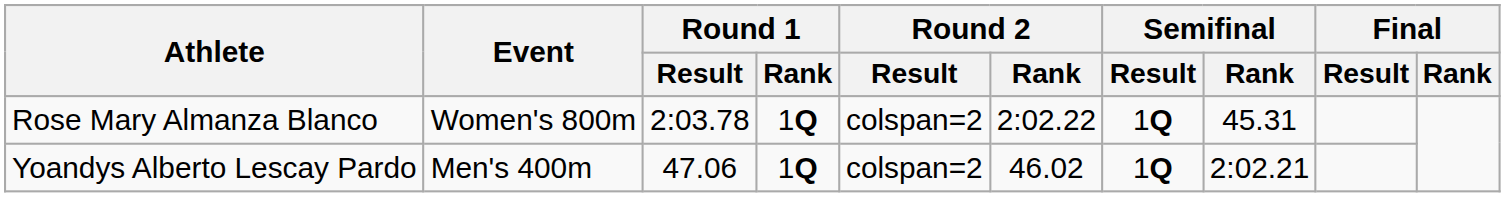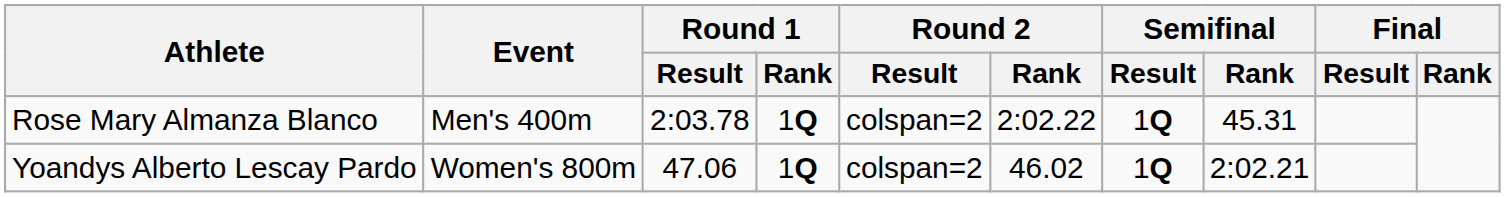(533, 121) Women's 800m -> (511, 121) Men's 400m
(511, 168) Men's 400m -> (533, 168) Women's 800m
